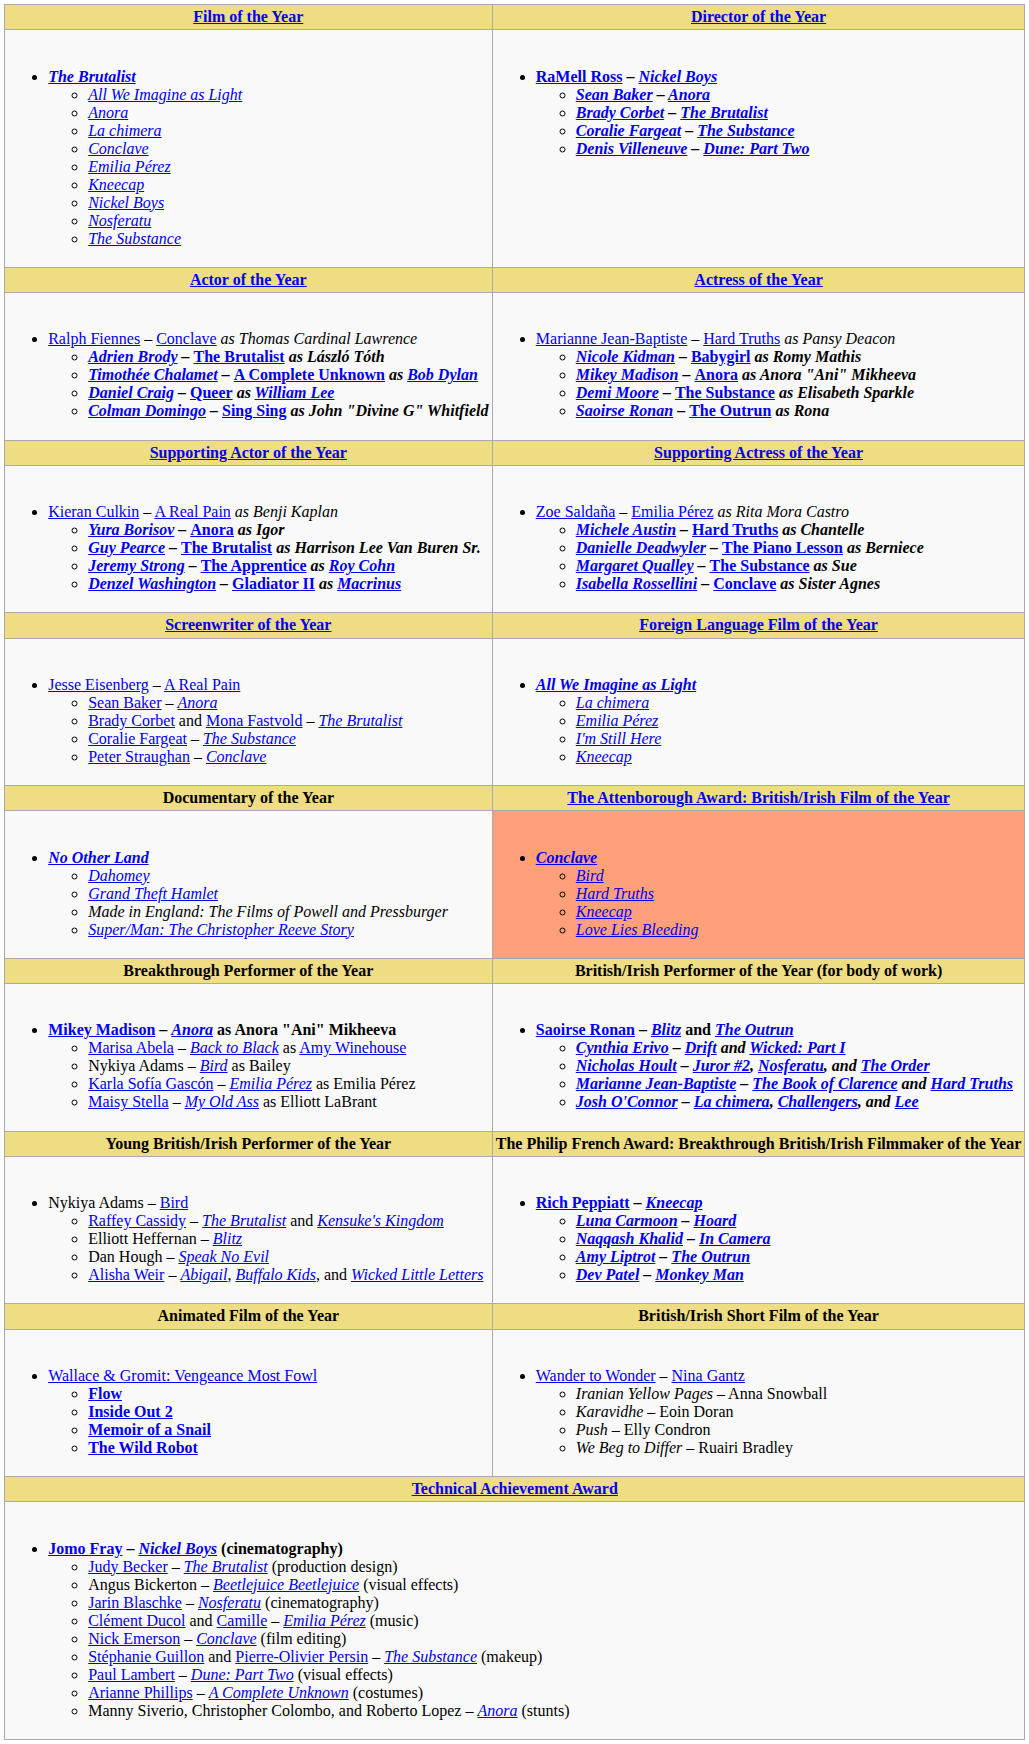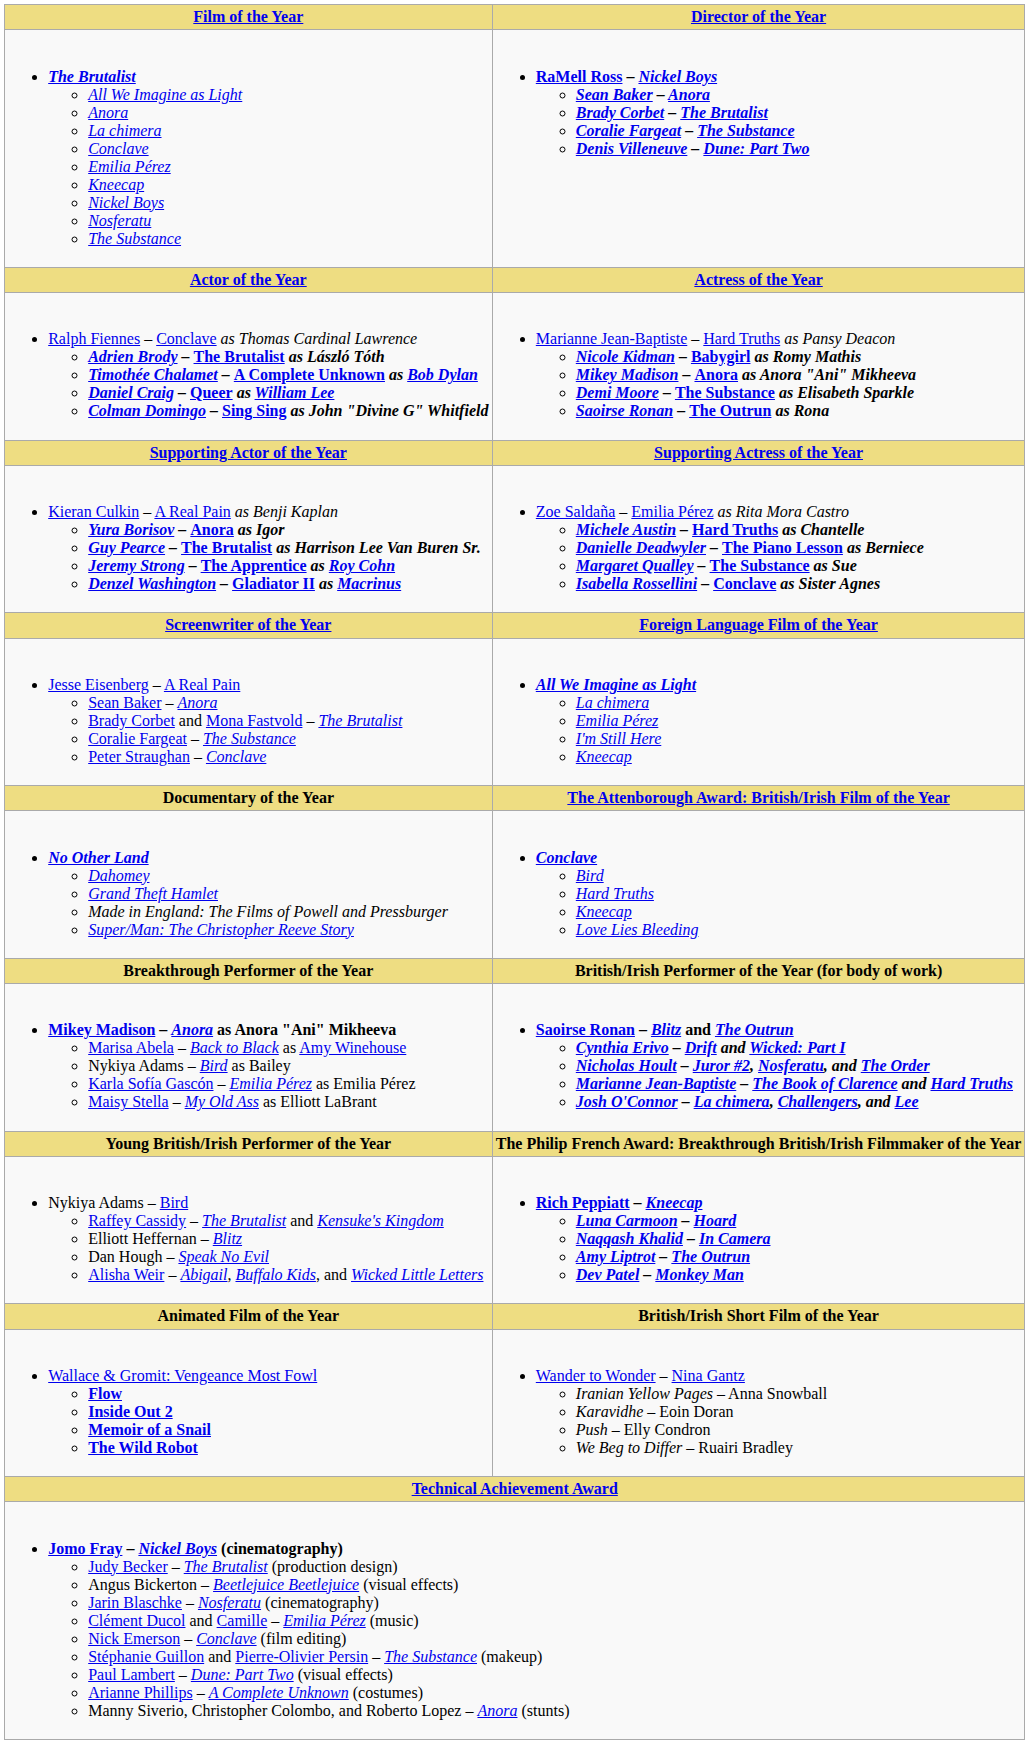(759, 894) lightsalmon background -> (759, 894) no background
